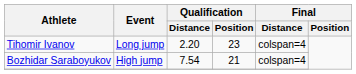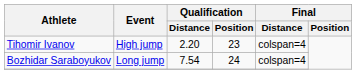(140, 45) Long jump -> (139, 45) High jump
(139, 61) High jump -> (140, 61) Long jump
(234, 61) 21 -> (234, 61) 24
